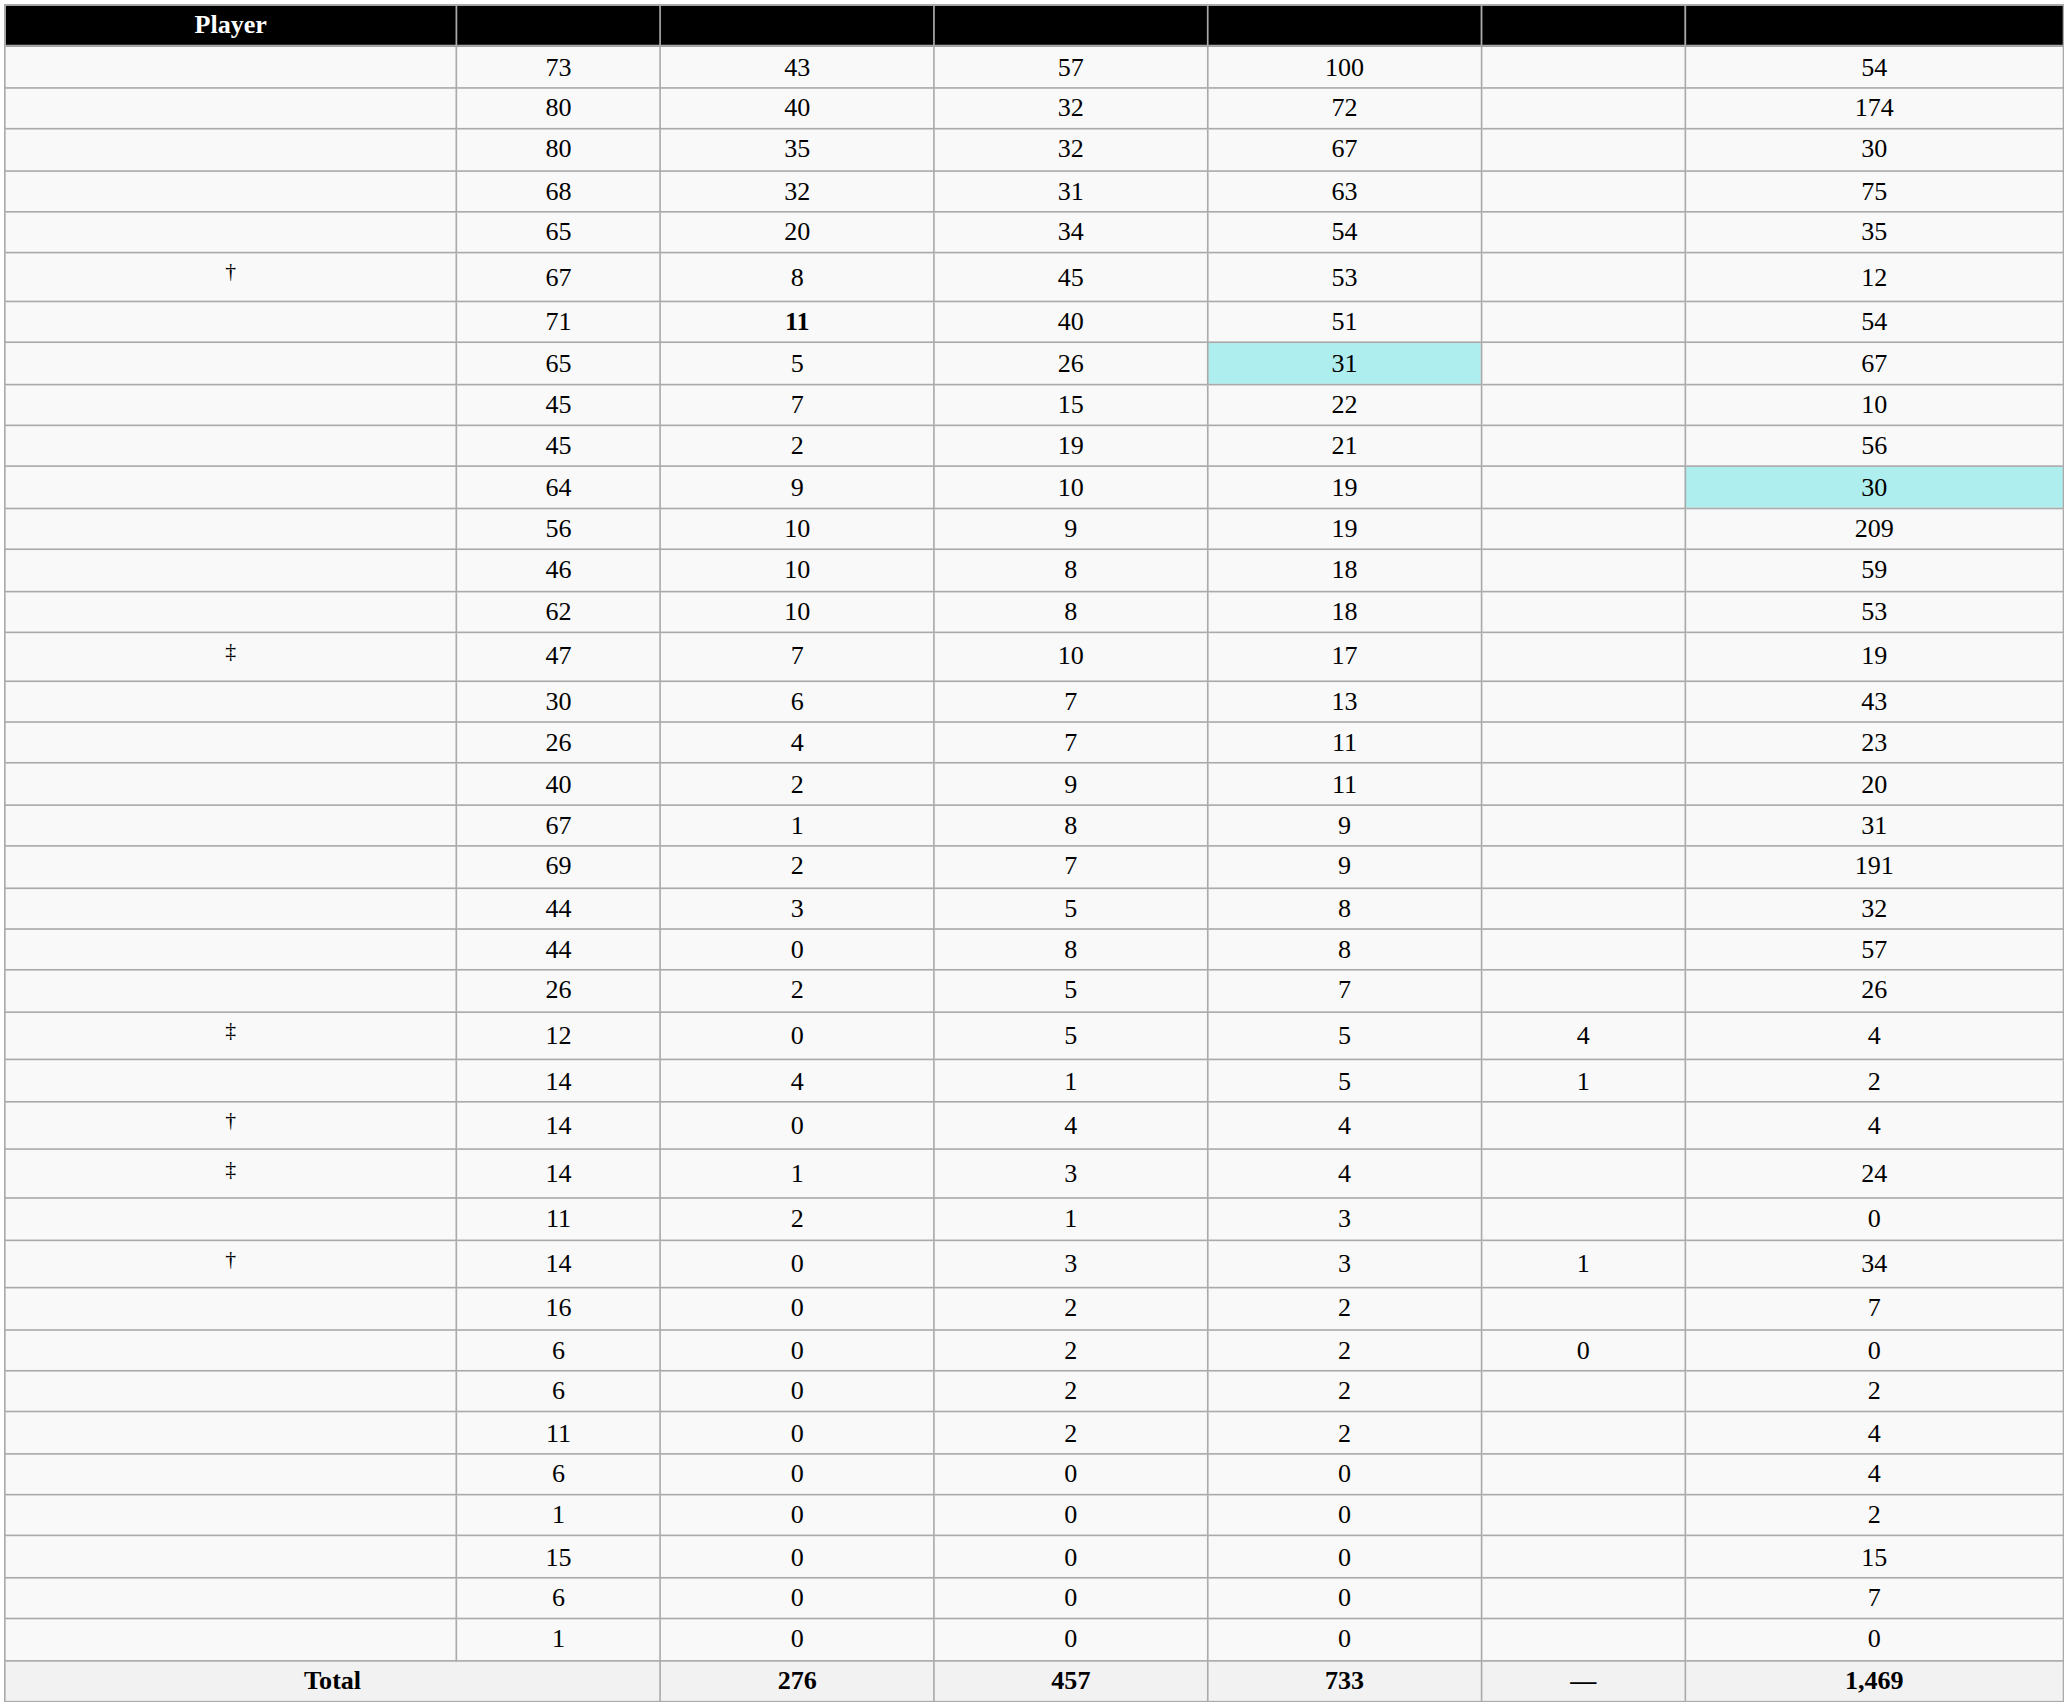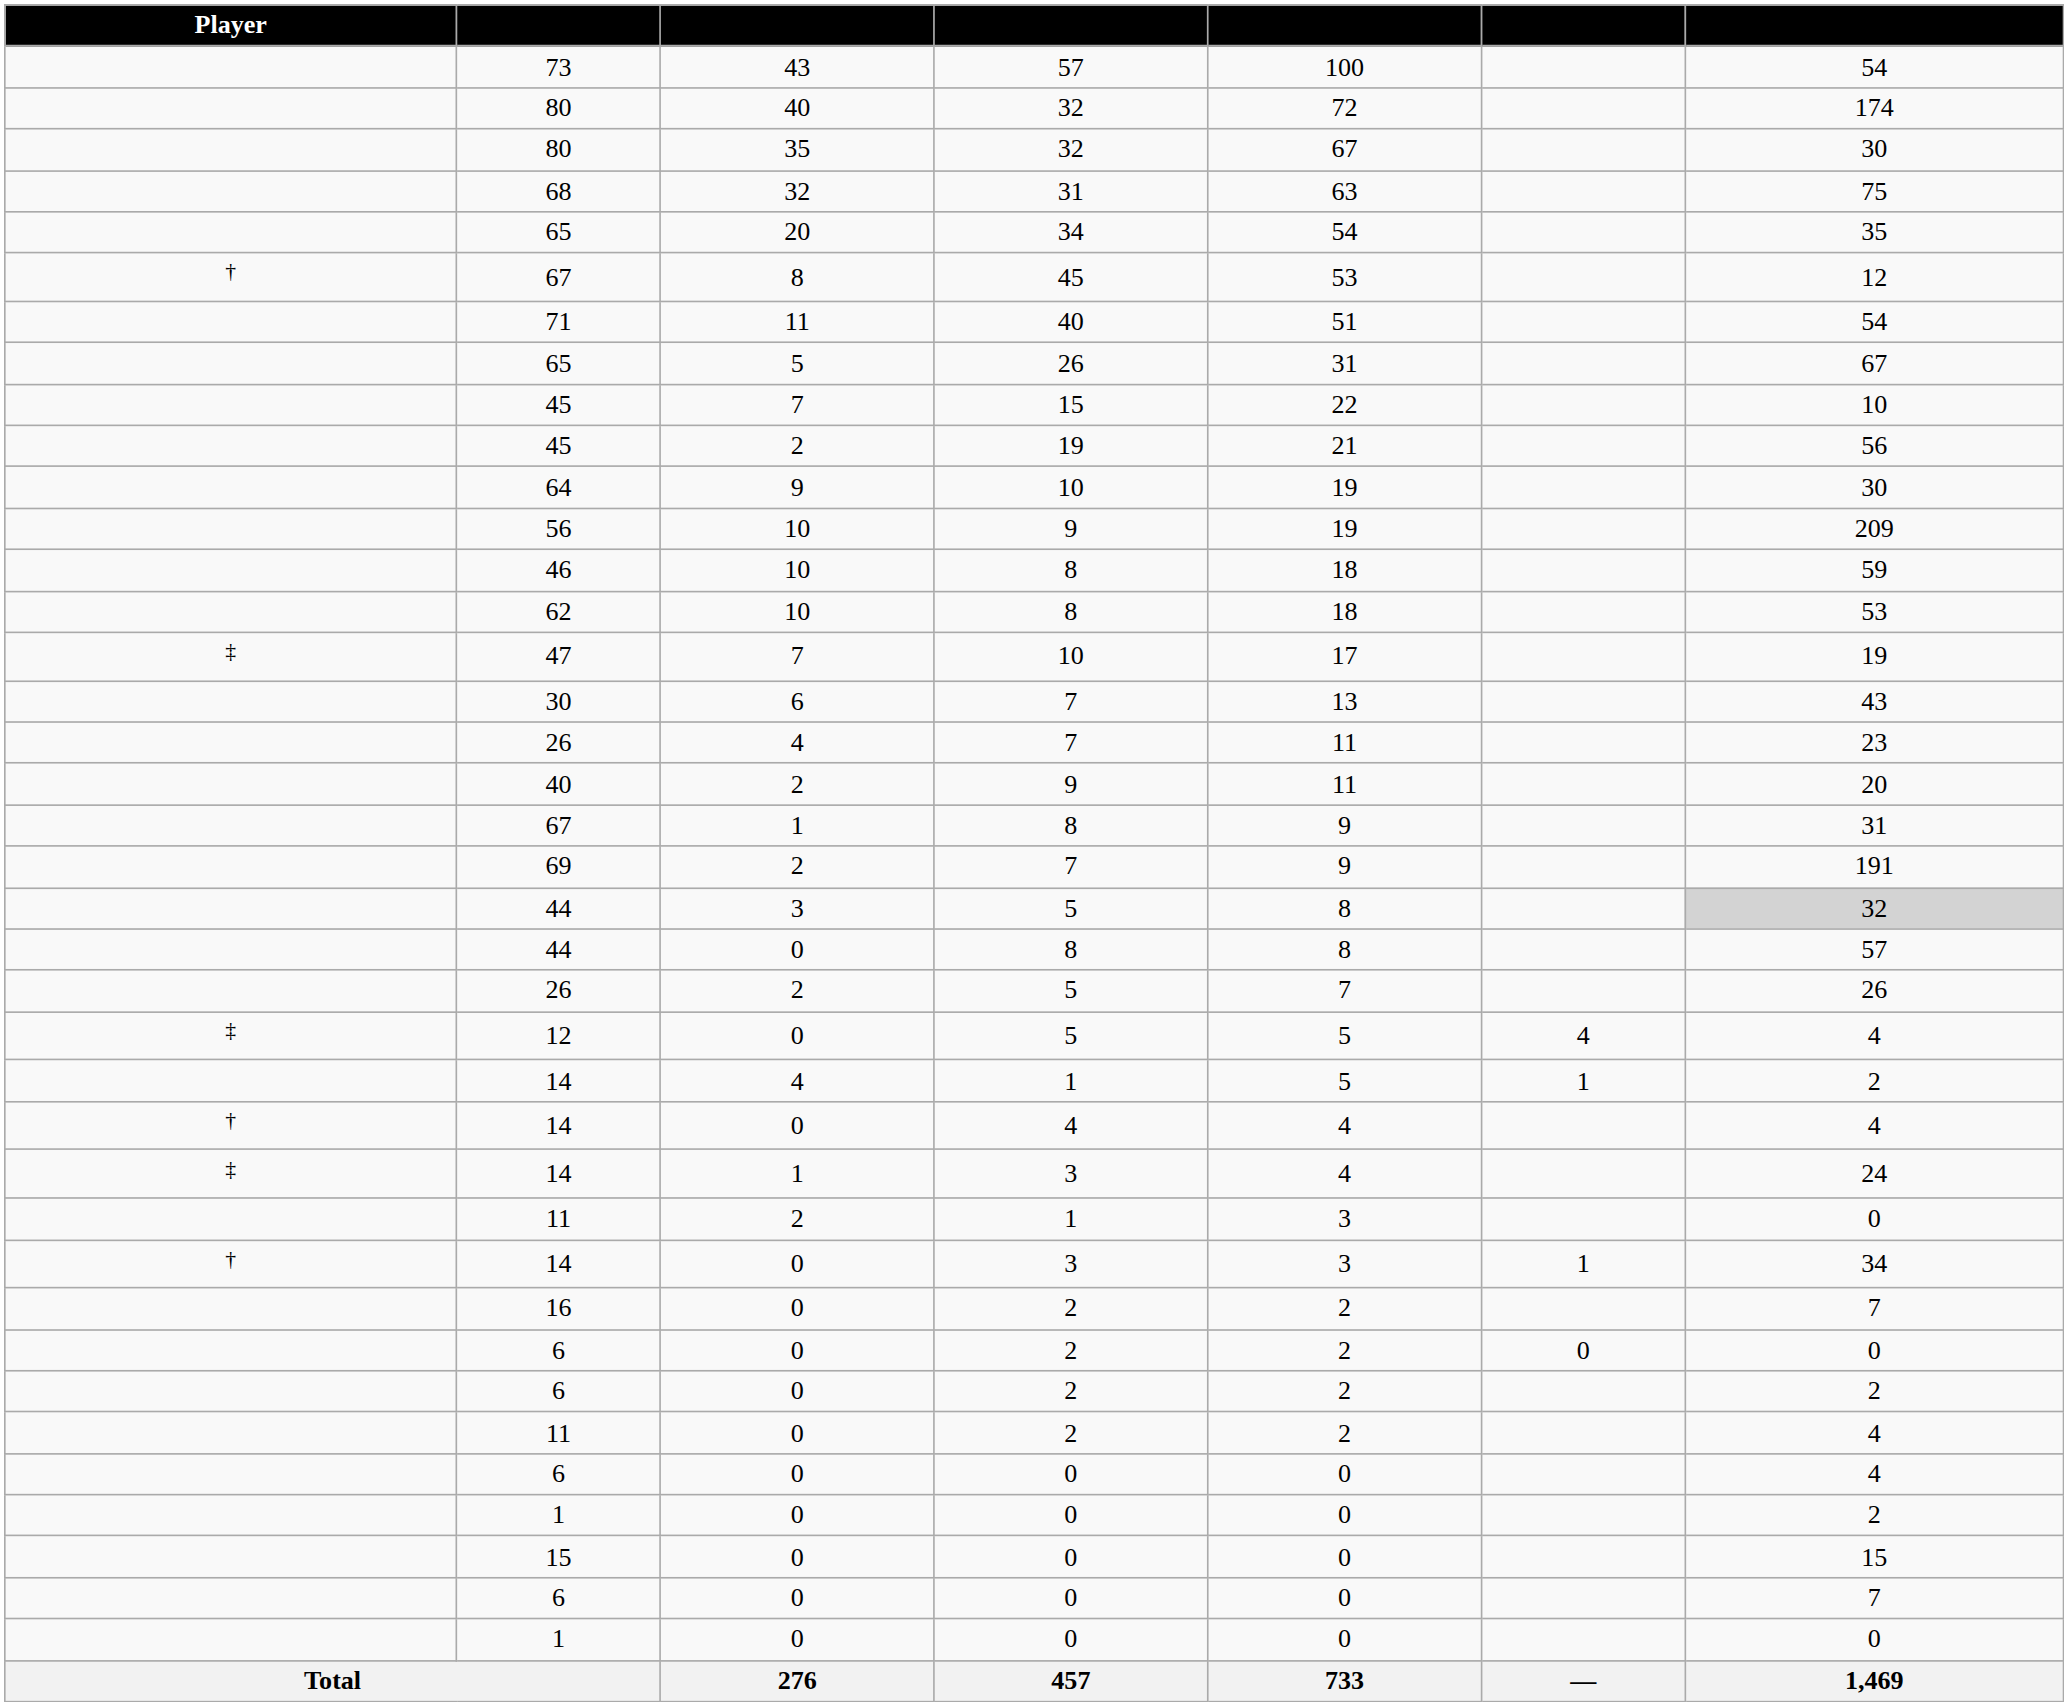(797, 321) bold -> (797, 321) normal
(1344, 363) paleturquoise background -> (1344, 363) no background
(1874, 487) paleturquoise background -> (1874, 487) no background
(1874, 907) no background -> (1874, 907) lightgrey background
